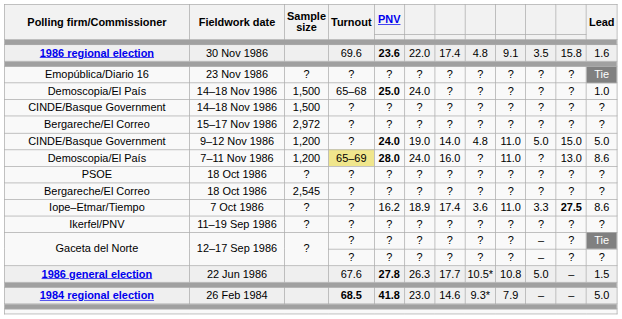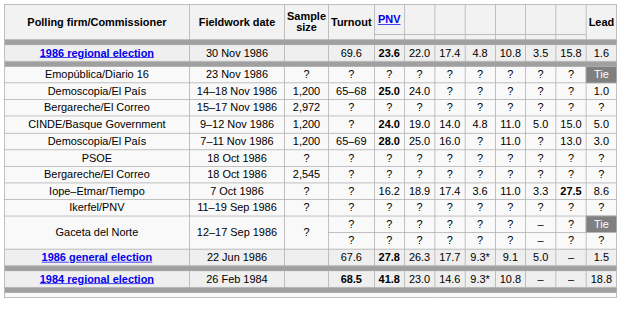(511, 53) 9.1 -> (510, 53) 10.8
(307, 91) 1,500 -> (307, 91) 1,200
- row: (97, 108)
(351, 158) khaki background -> (351, 141) no background
(420, 158) 24.0 -> (420, 141) 25.0
(602, 158) 8.6 -> (601, 141) 3.0
(480, 274) 10.5* -> (480, 257) 9.3*
(511, 274) 10.8 -> (510, 257) 9.1
(511, 296) 7.9 -> (510, 279) 10.8
(602, 296) 5.0 -> (601, 279) 18.8
